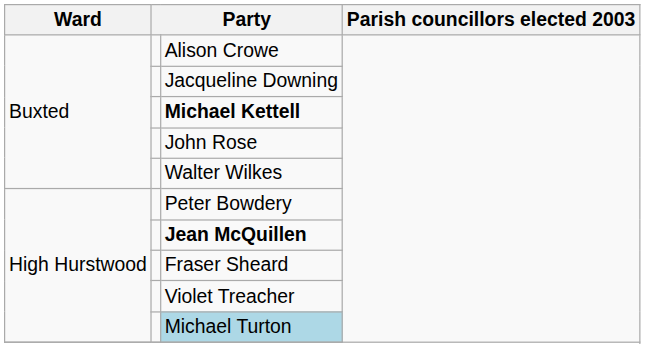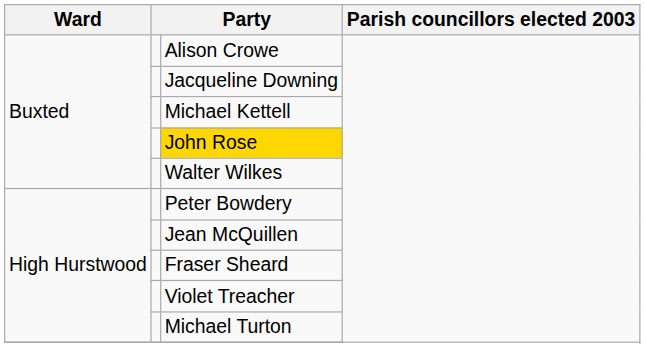(232, 111) bold -> (228, 111) normal
(211, 142) no background -> (211, 142) gold background
(236, 234) bold -> (231, 234) normal
(228, 326) lightblue background -> (228, 326) no background
